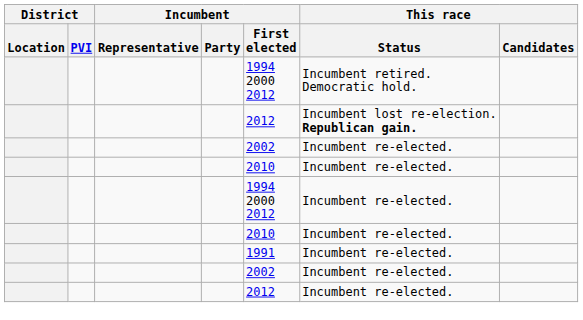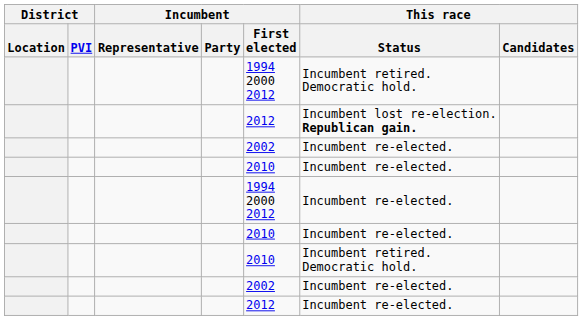(261, 253) 1991 -> (261, 260) 2010
(378, 253) Incumbent re-elected. -> (367, 260) Incumbent retired. Democratic hold.
